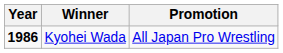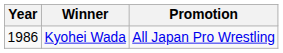(23, 37) bold -> (23, 37) normal
